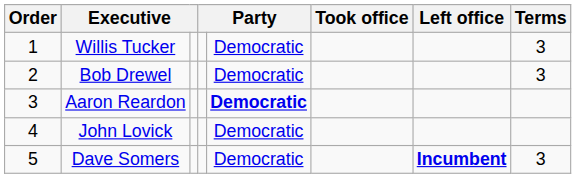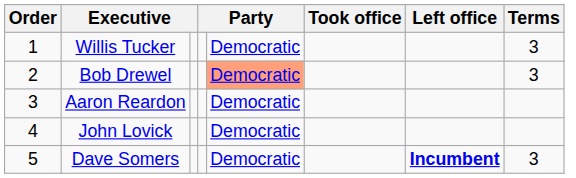(259, 74) no background -> (255, 74) lightsalmon background
(259, 103) bold -> (255, 103) normal
